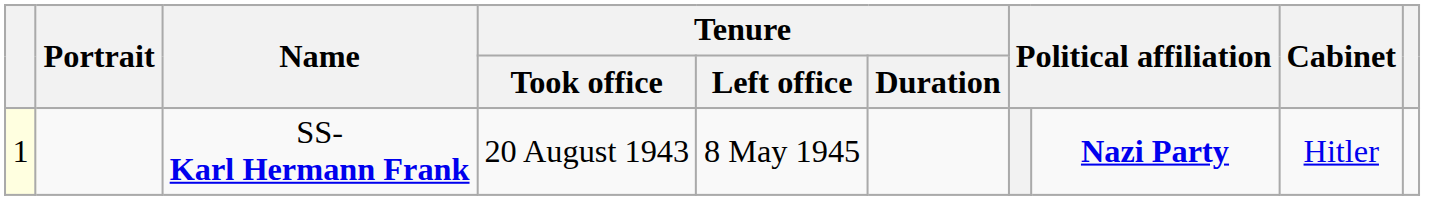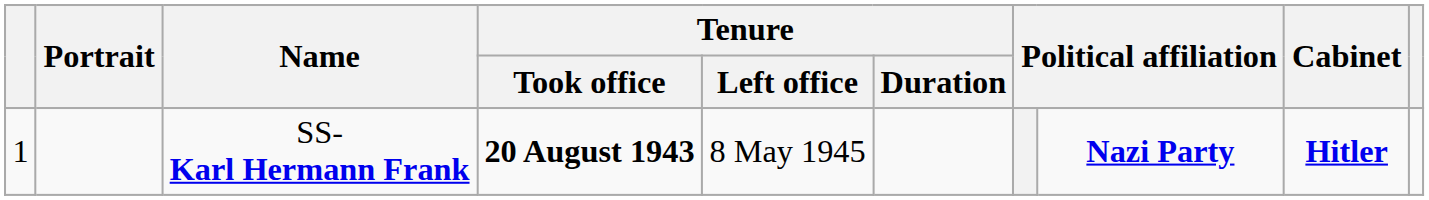(21, 150) lightyellow background -> (21, 150) no background
(587, 150) normal -> (589, 150) bold
(1341, 150) normal -> (1347, 150) bold
